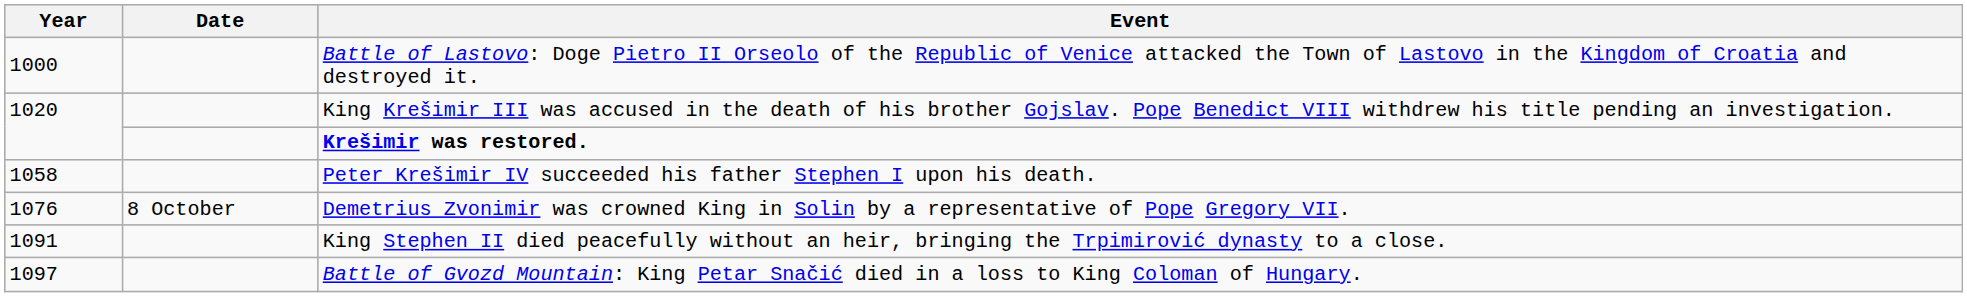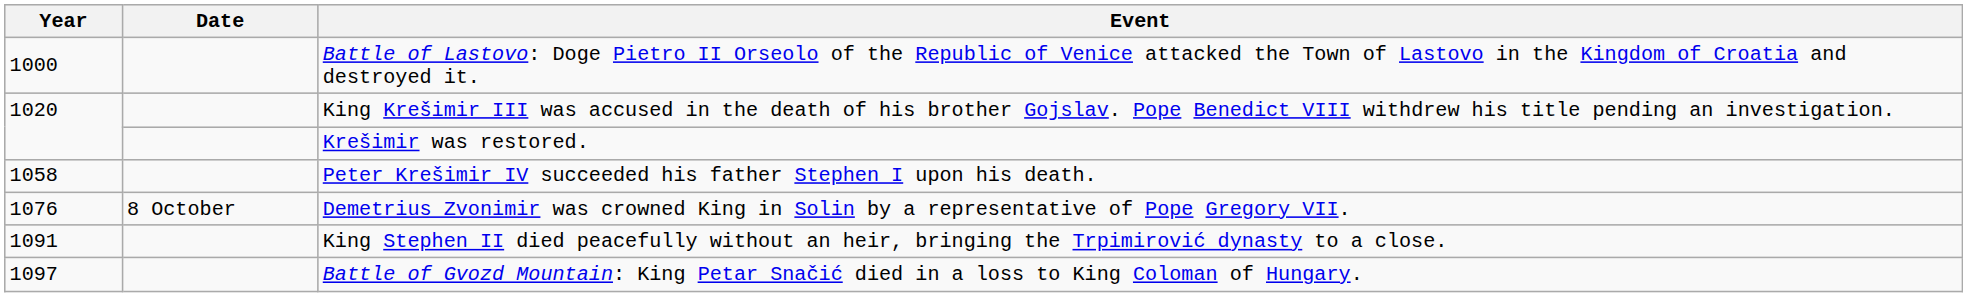(456, 143) bold -> (456, 143) normal
